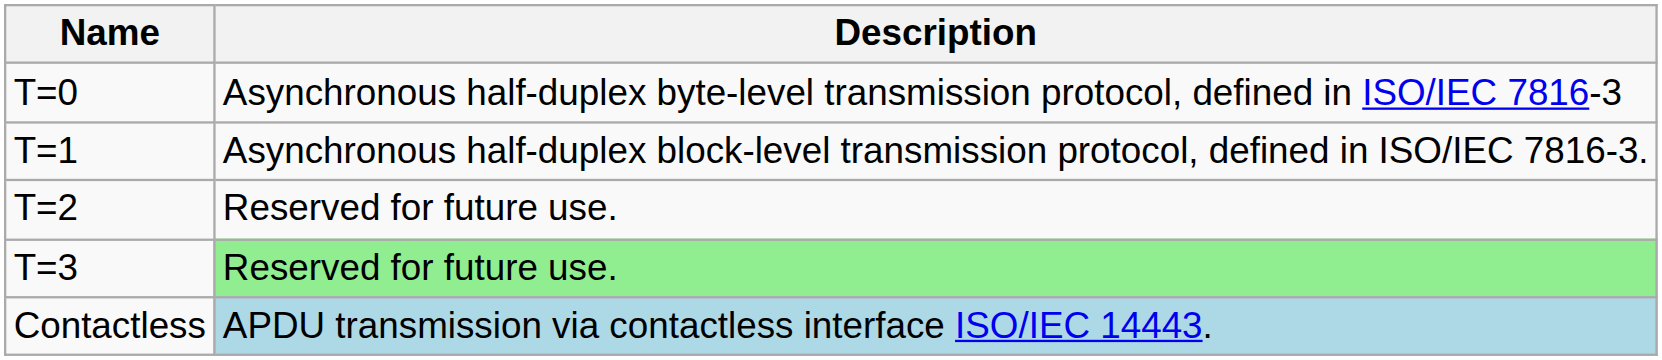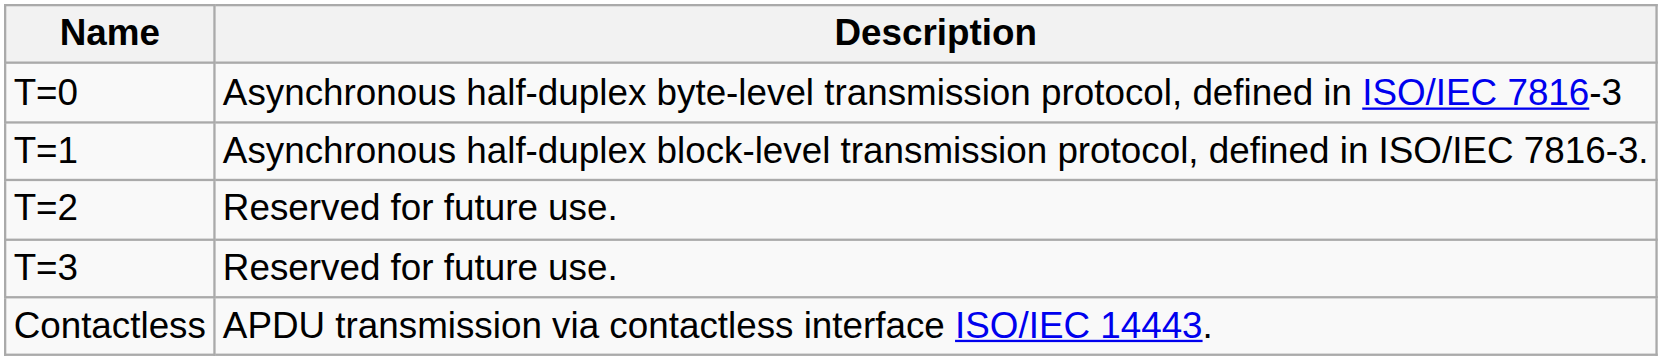(420, 267) lightgreen background -> (420, 267) no background
(718, 325) lightblue background -> (718, 325) no background
